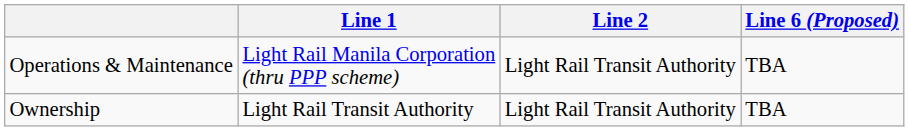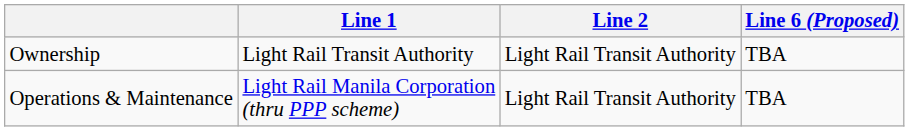rows swapped: (55, 109) <-> (121, 65)
